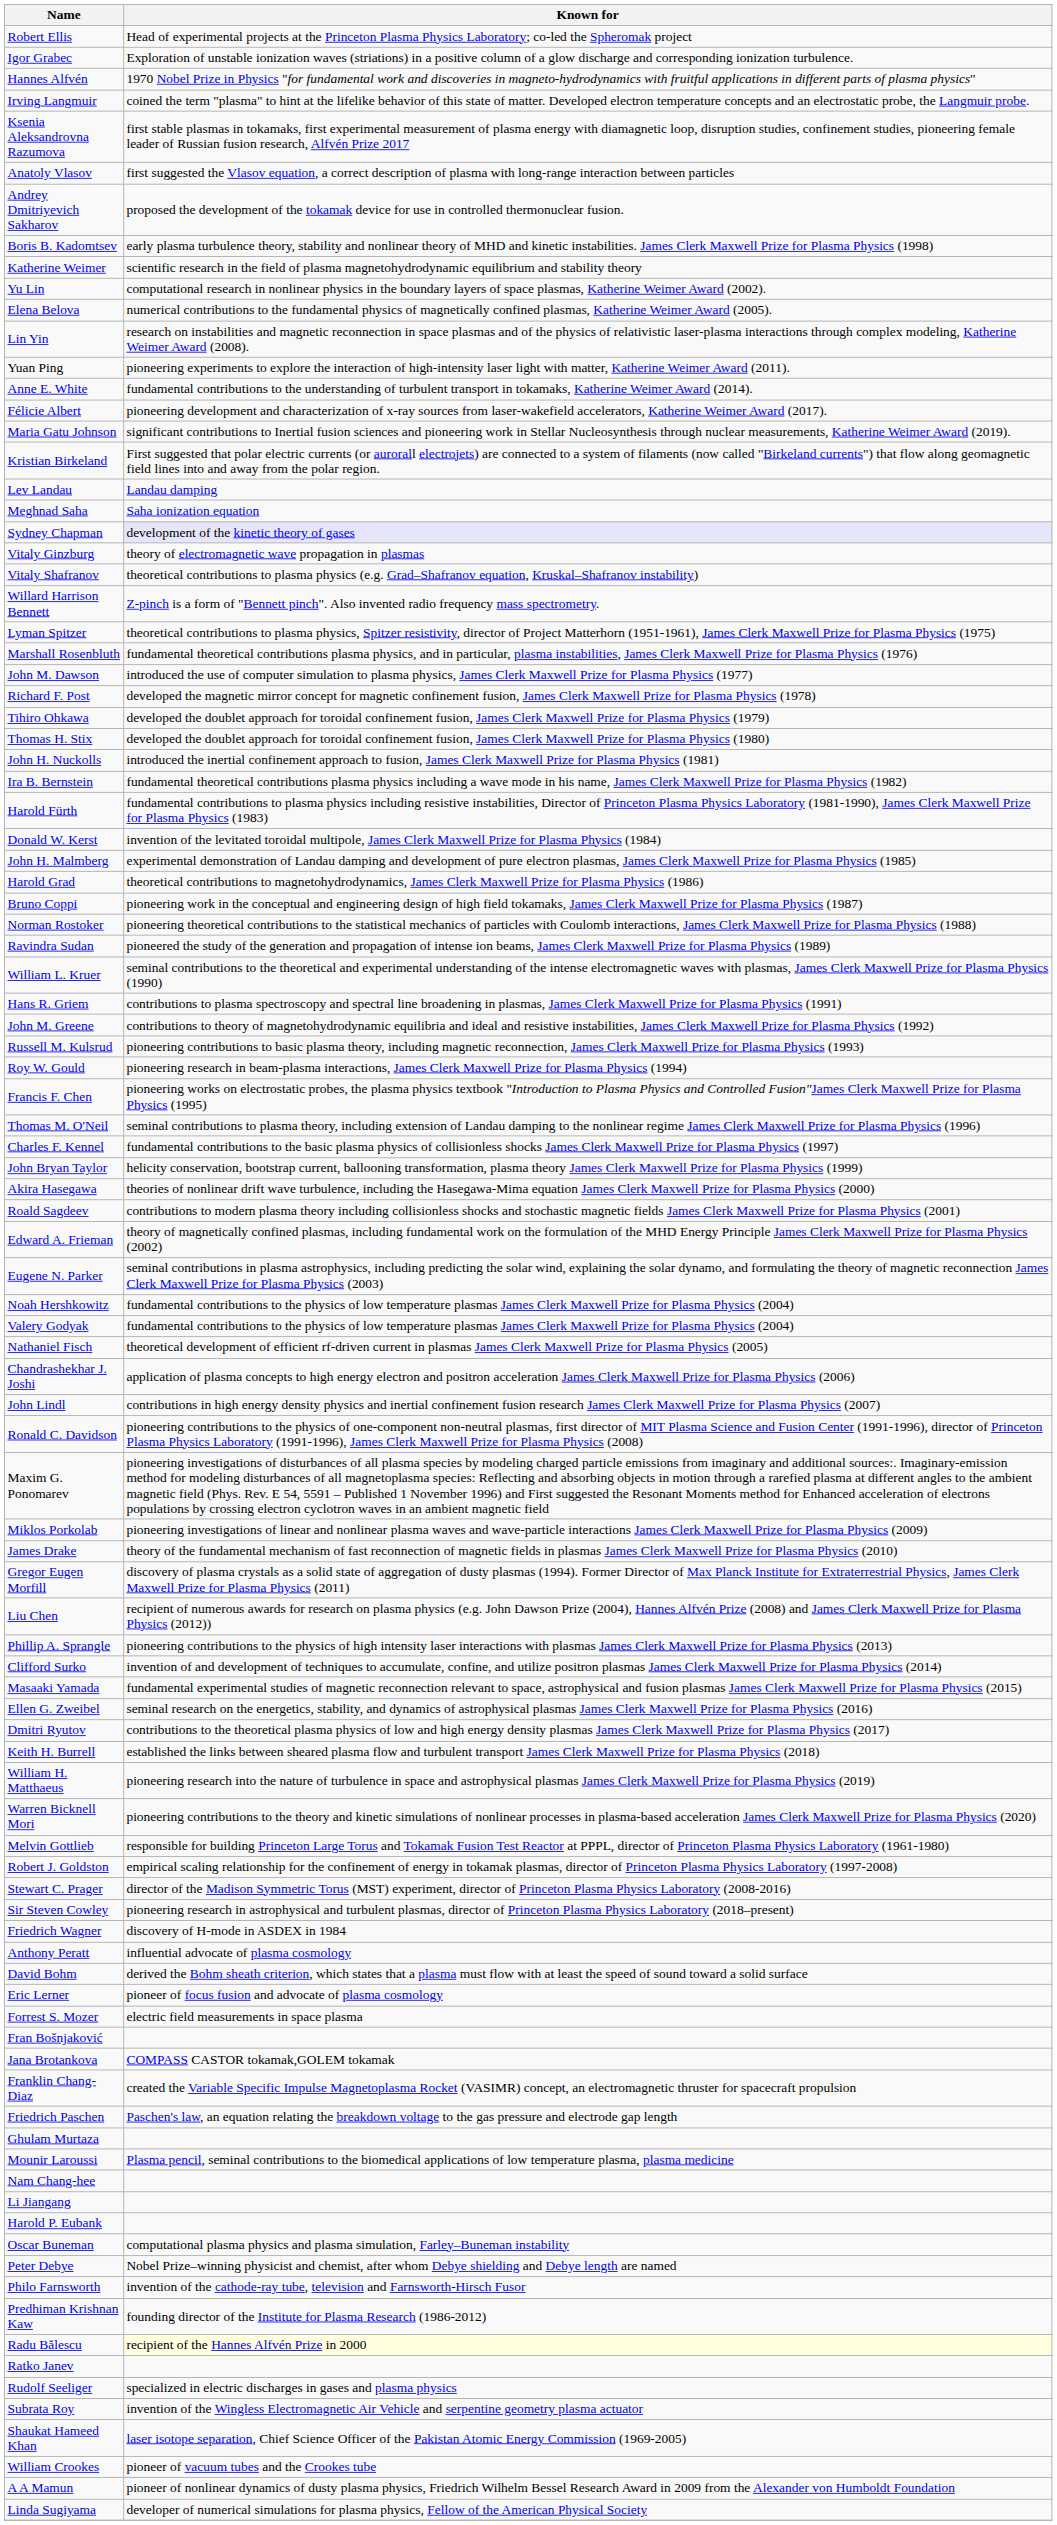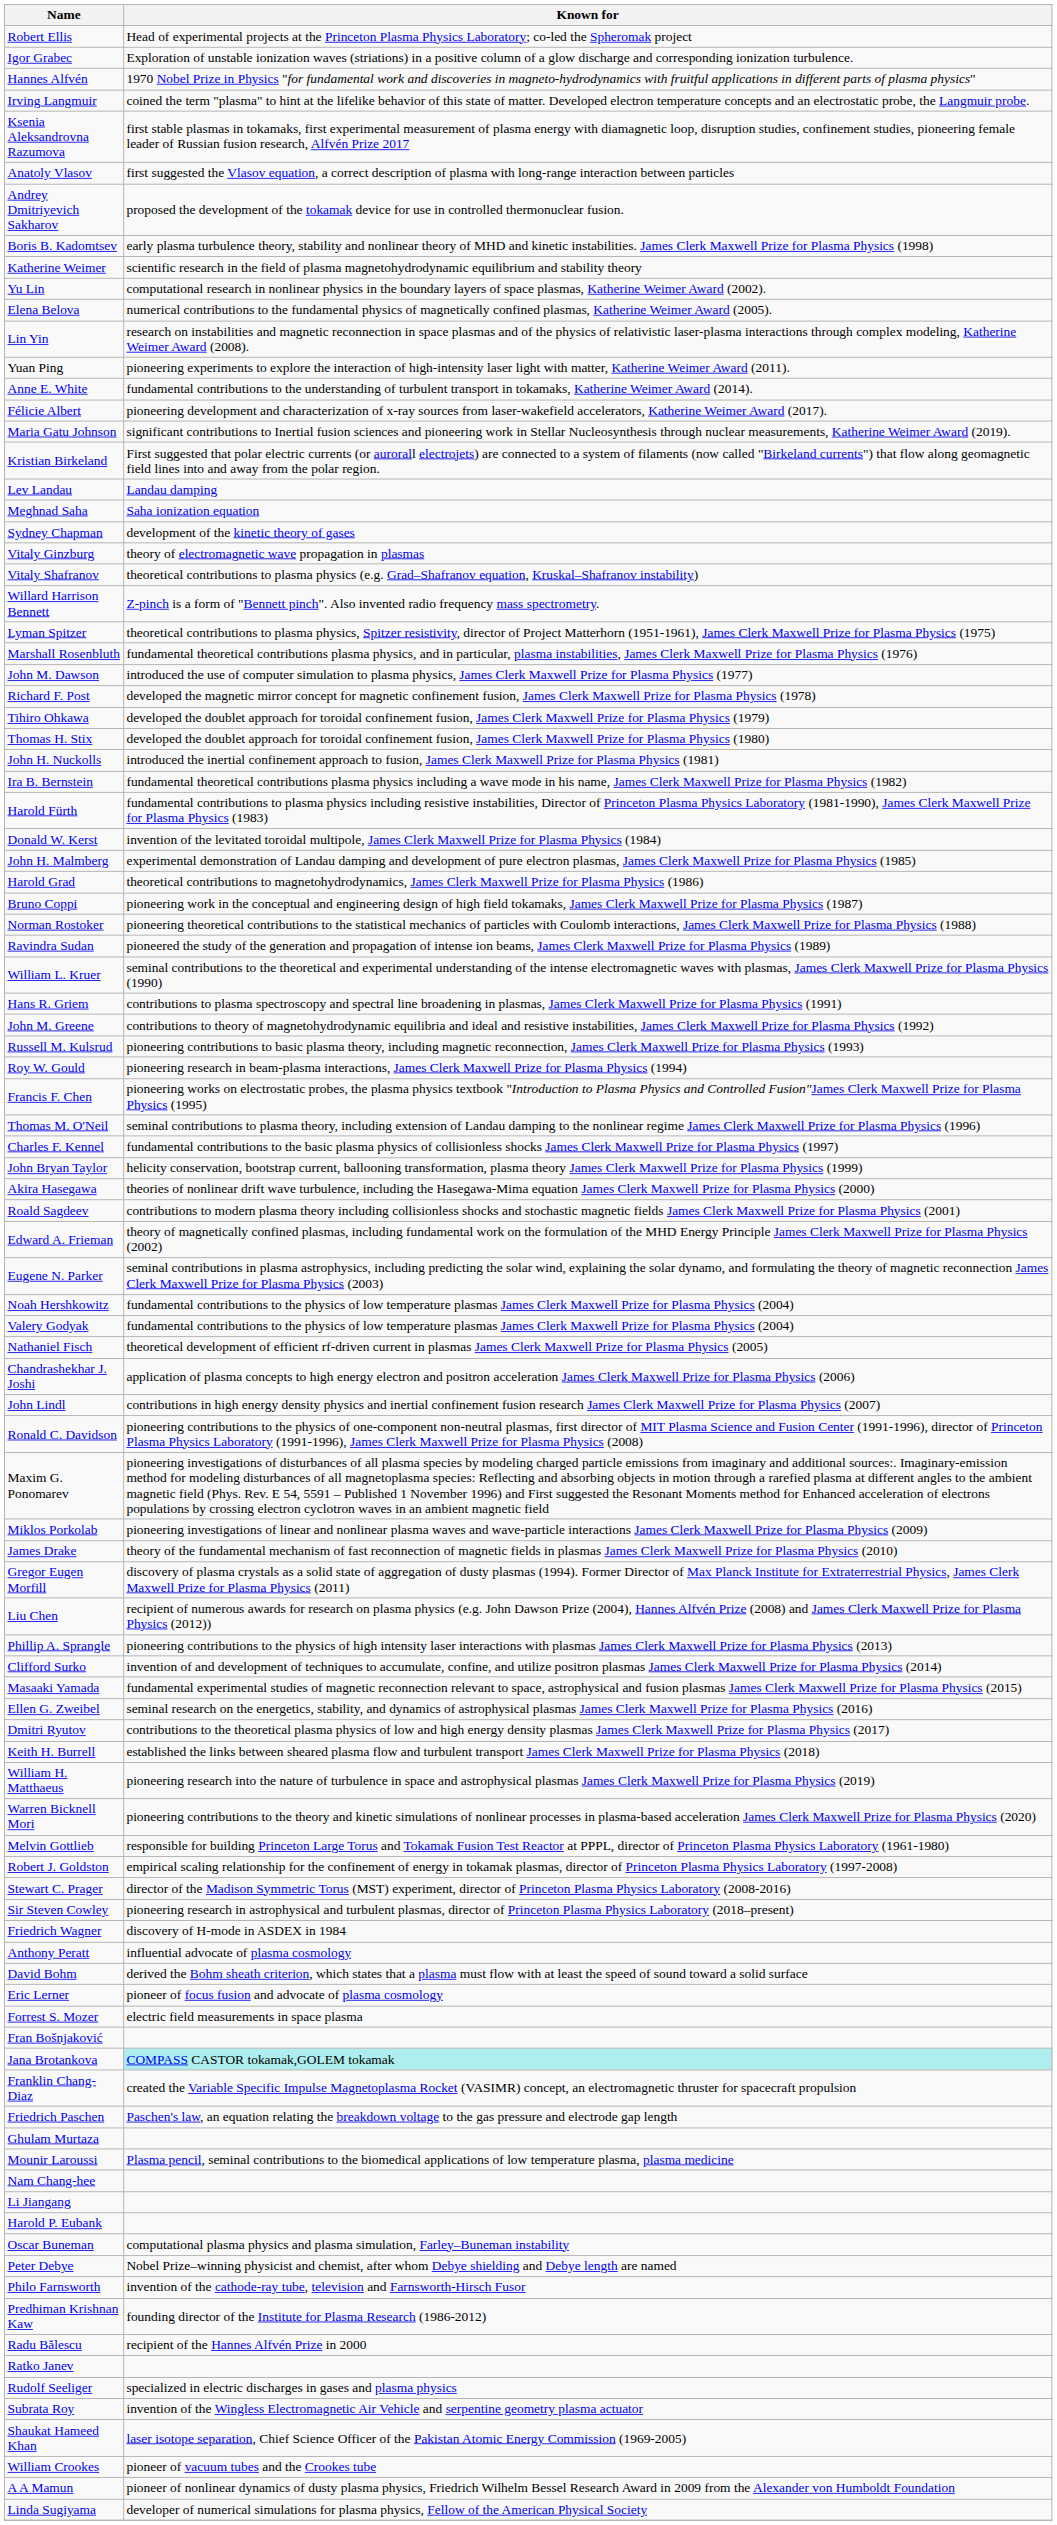(241, 532) lavender background -> (241, 532) no background
(260, 2059) no background -> (260, 2059) paleturquoise background
(246, 2345) lightyellow background -> (246, 2345) no background
